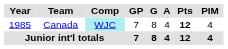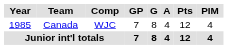(105, 24) paleturquoise background -> (105, 24) no background
(185, 24) bold -> (185, 24) normal
